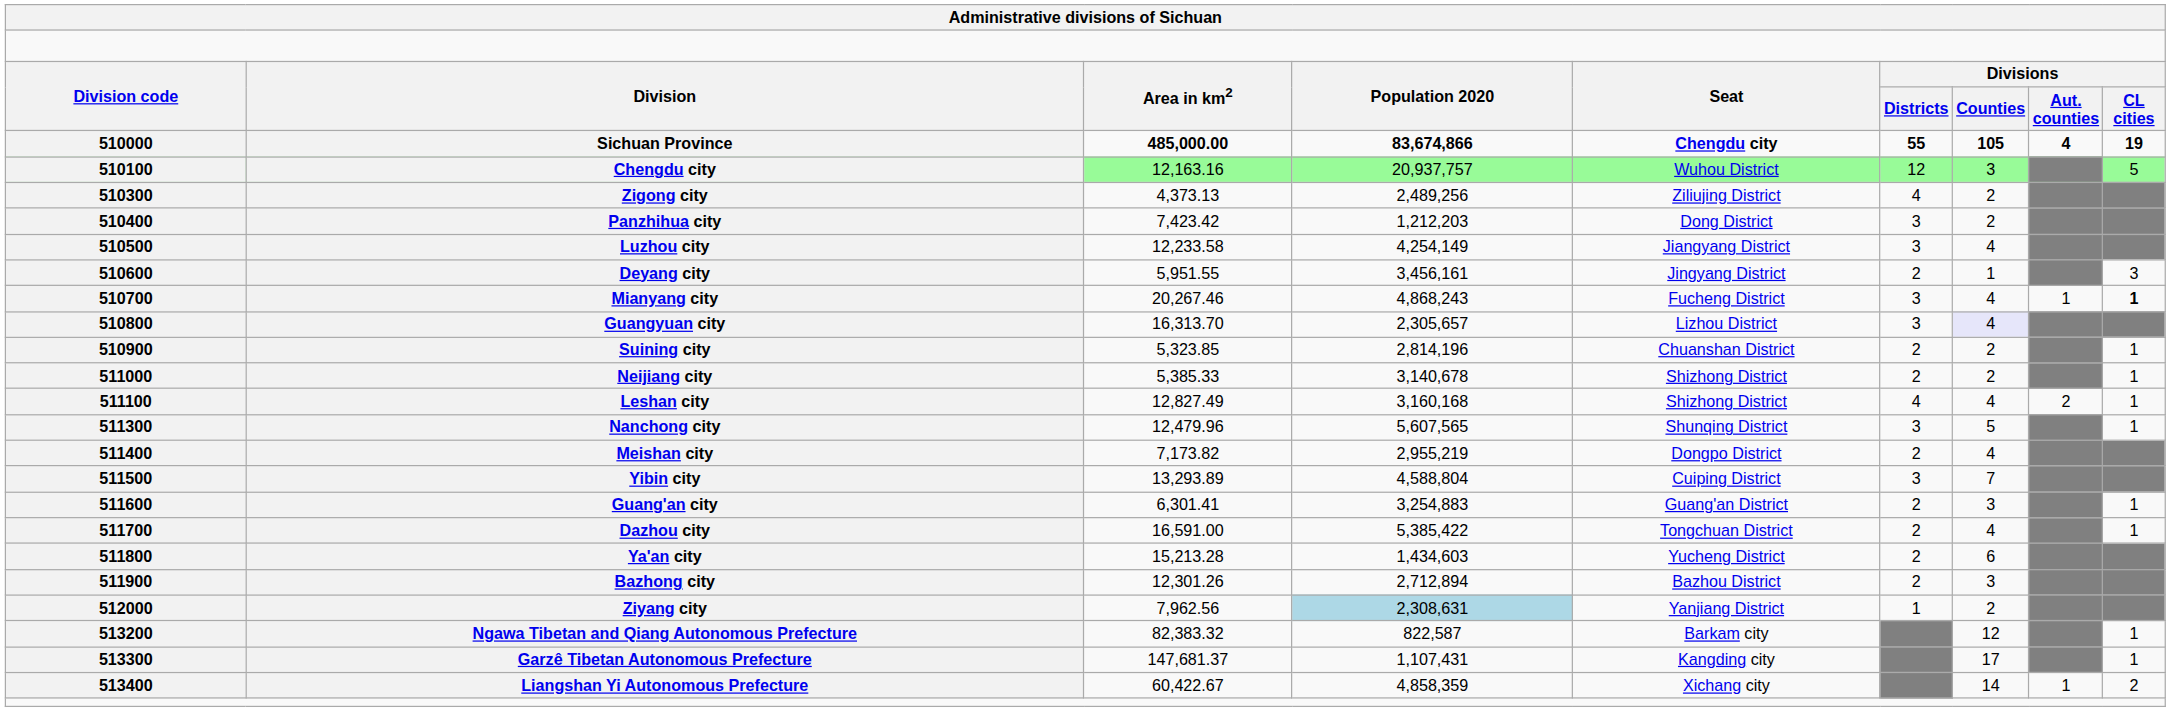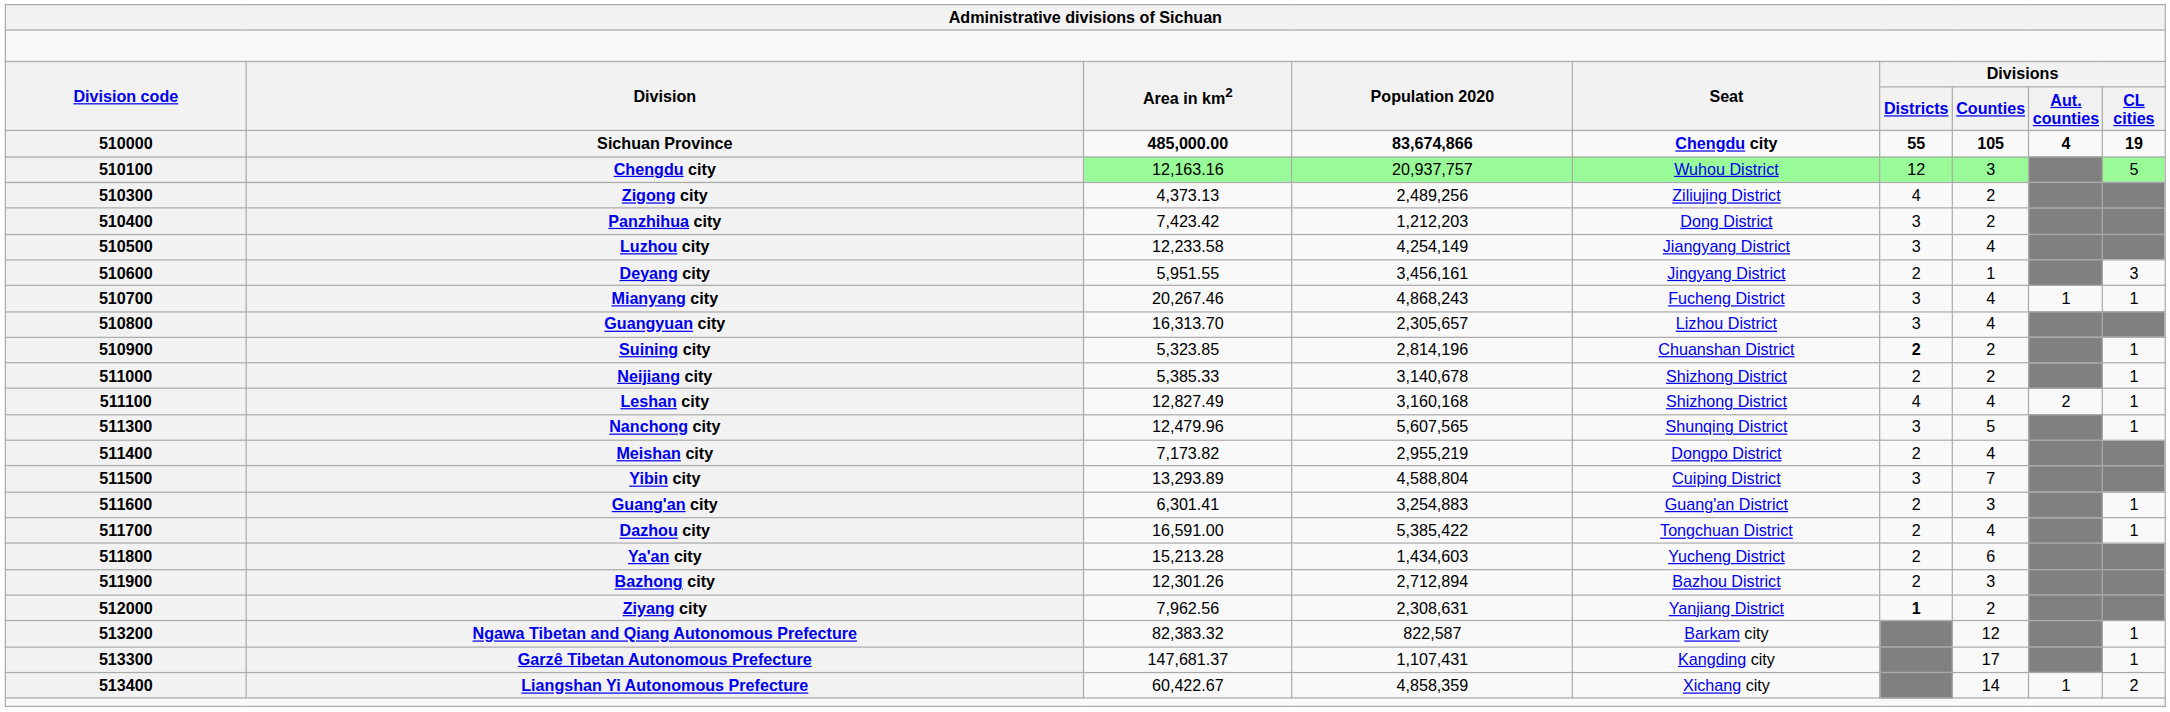(2134, 299) bold -> (2134, 299) normal
(1991, 325) lavender background -> (1991, 325) no background
(1916, 350) normal -> (1916, 350) bold
(1432, 608) lightblue background -> (1432, 608) no background
(1916, 608) normal -> (1916, 608) bold
